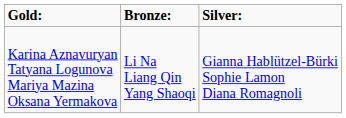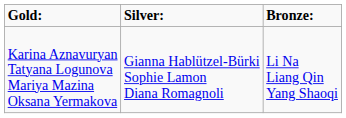columns swapped: (222, 15) <-> (148, 15)
